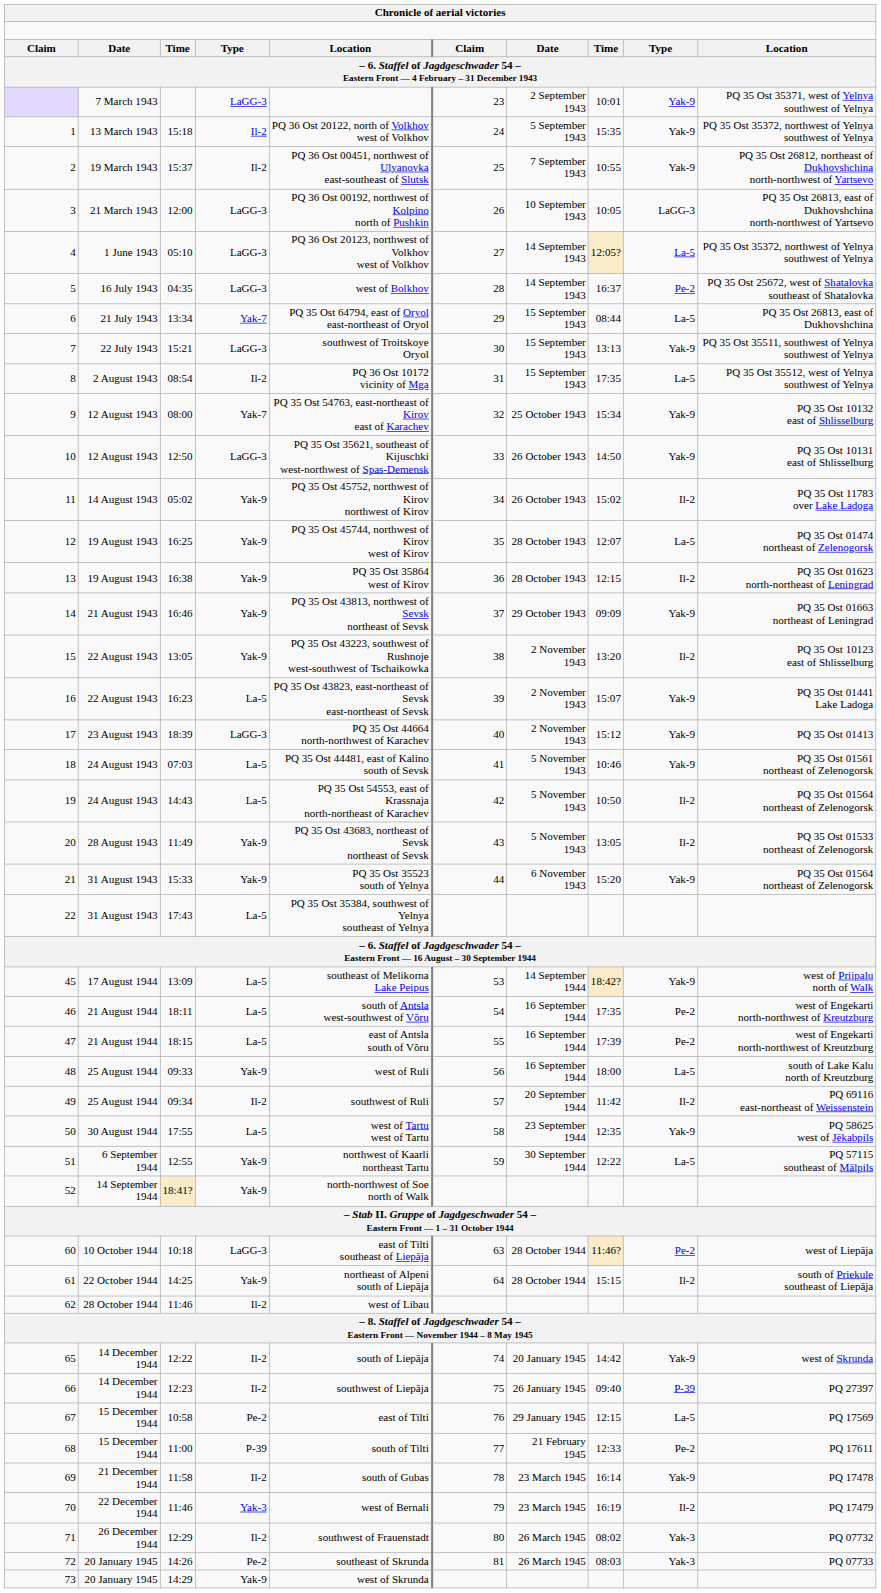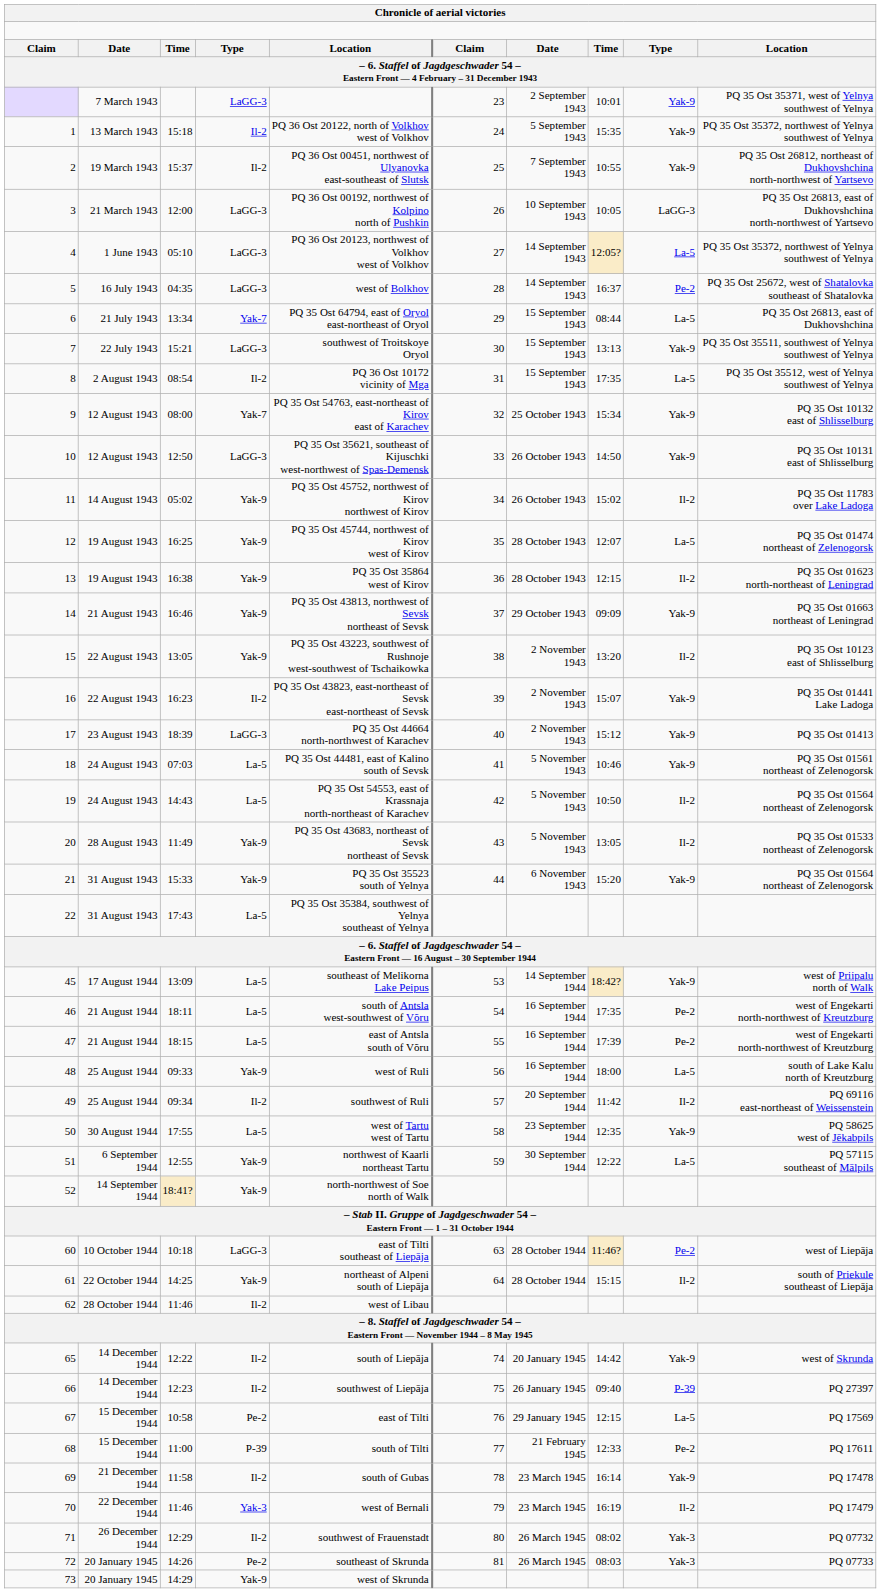(256, 698) La-5 -> (259, 698) Il-2
